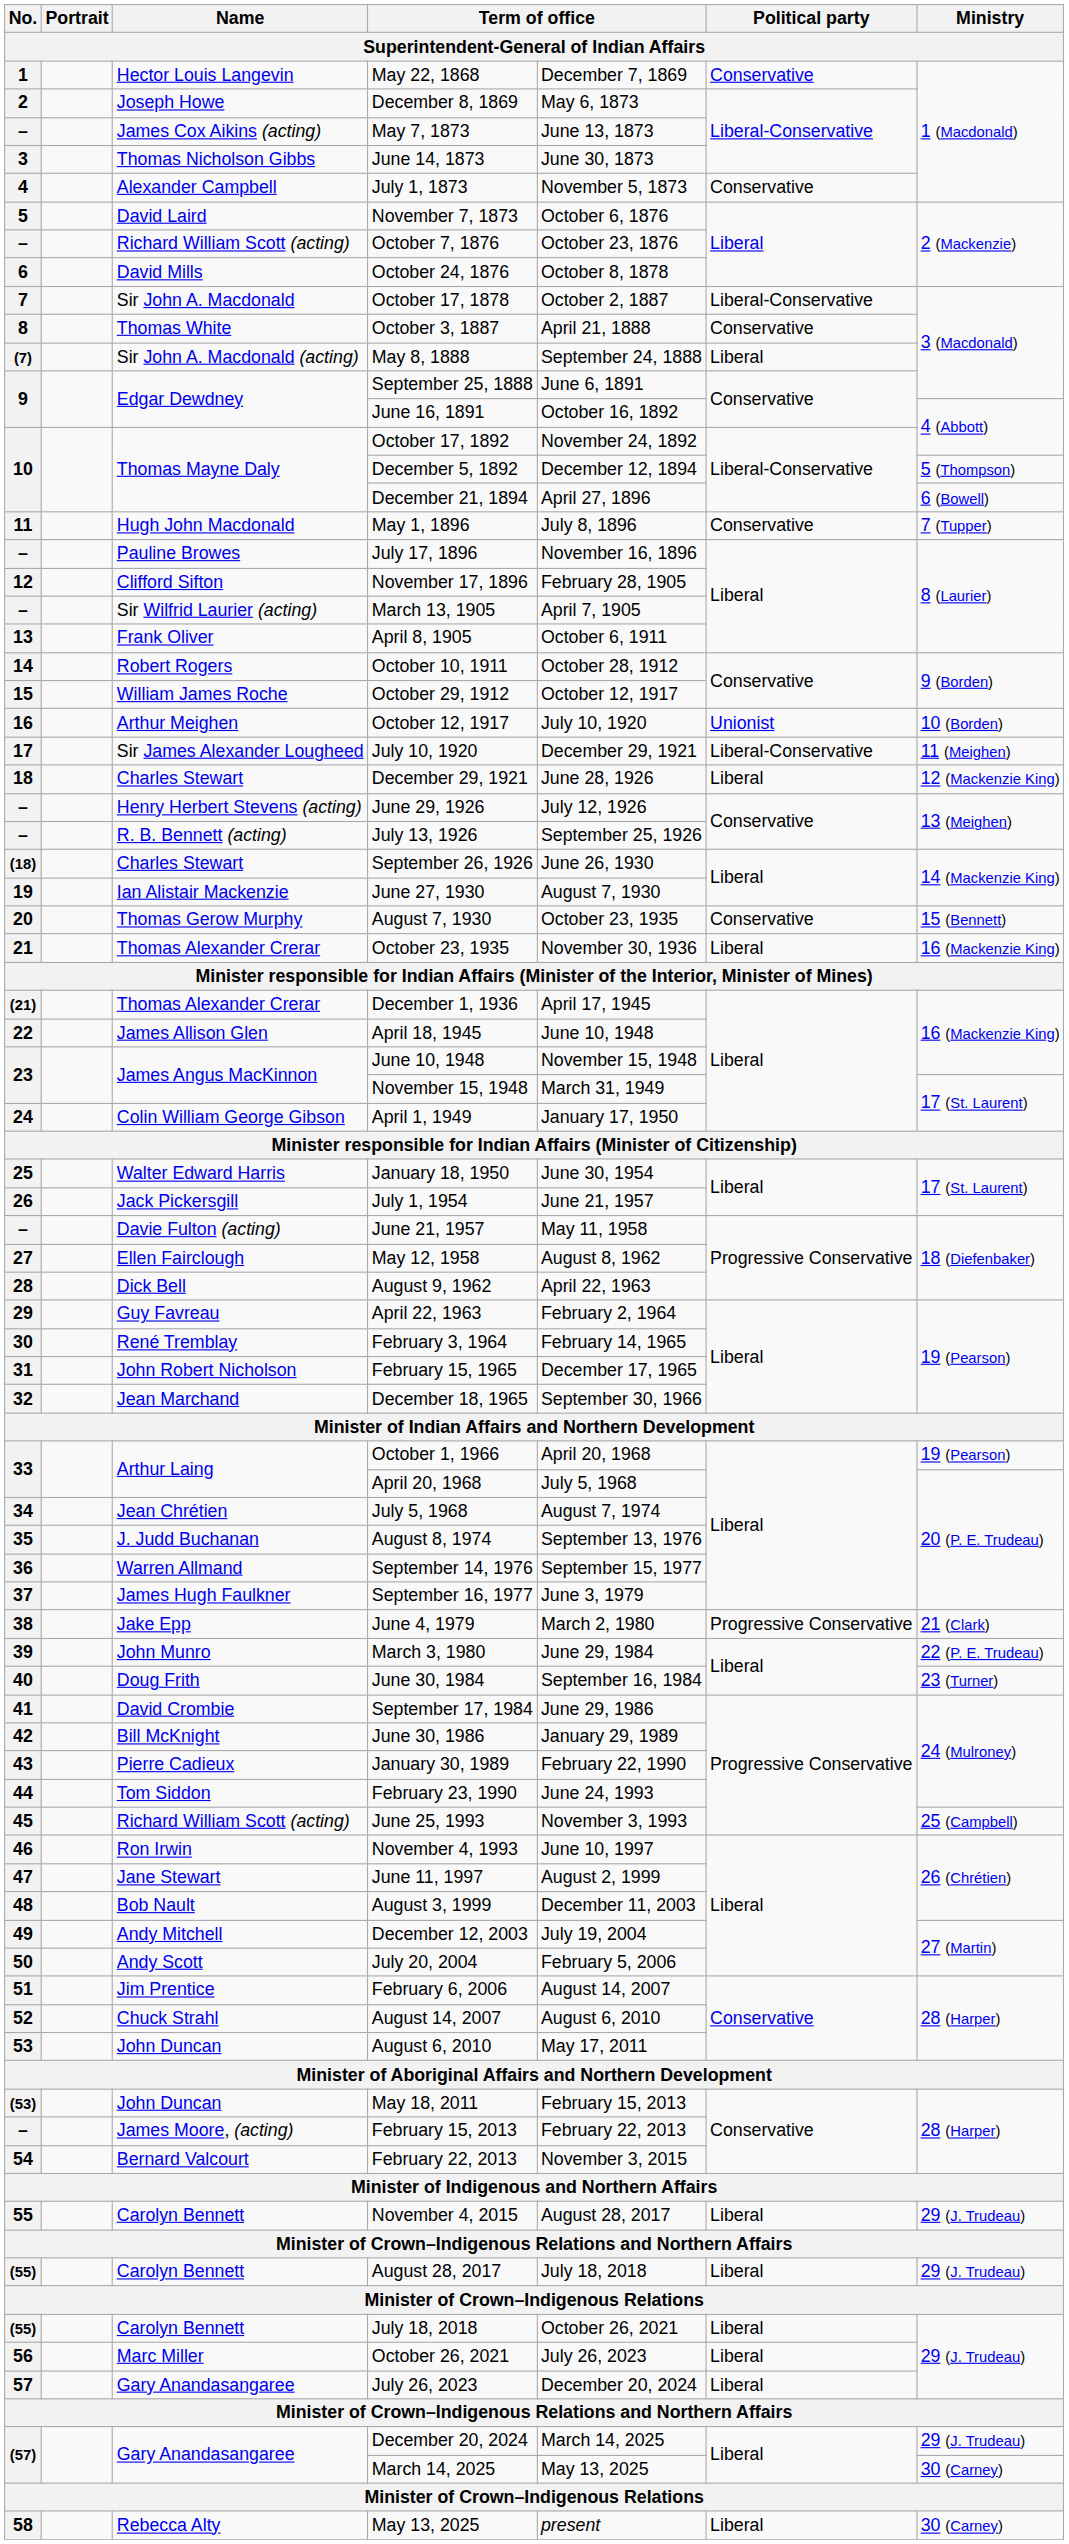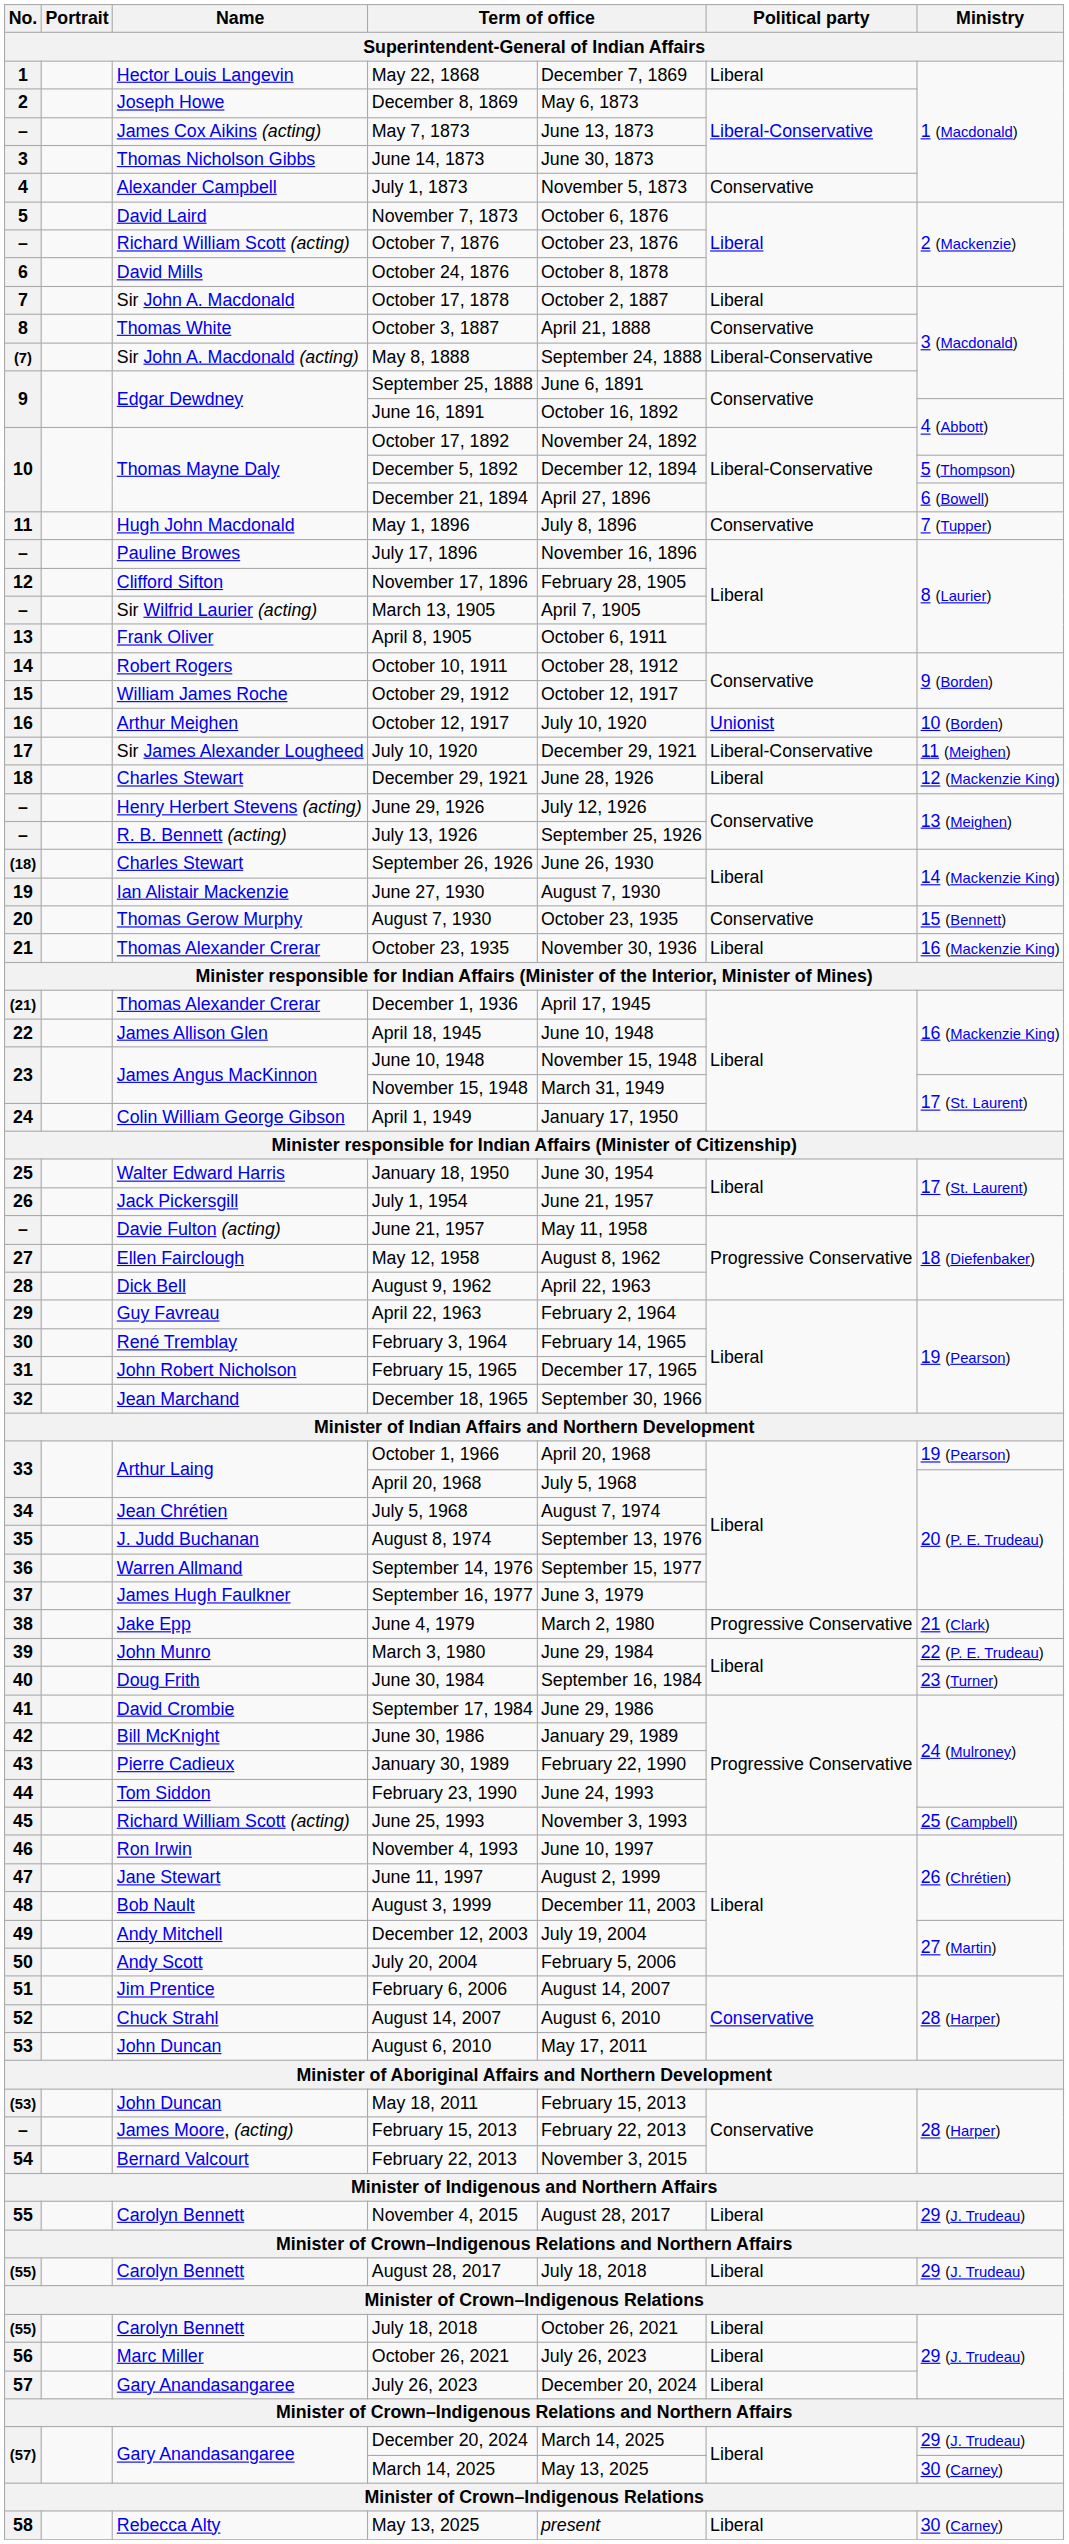(762, 74) Conservative -> (737, 74) Liberal
(792, 300) Liberal-Conservative -> (737, 300) Liberal
(737, 356) Liberal -> (792, 356) Liberal-Conservative
